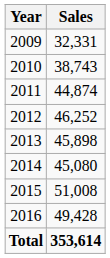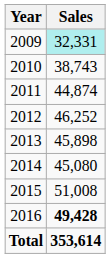(76, 41) no background -> (76, 41) paleturquoise background
(76, 215) normal -> (76, 215) bold
